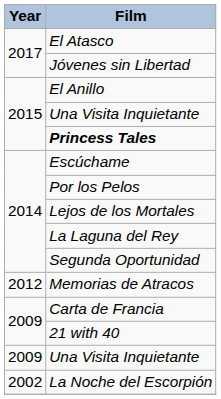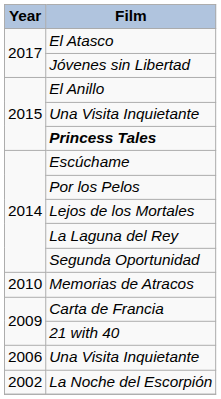(25, 284) 2012 -> (25, 284) 2010
(25, 357) 2009 -> (25, 357) 2006
